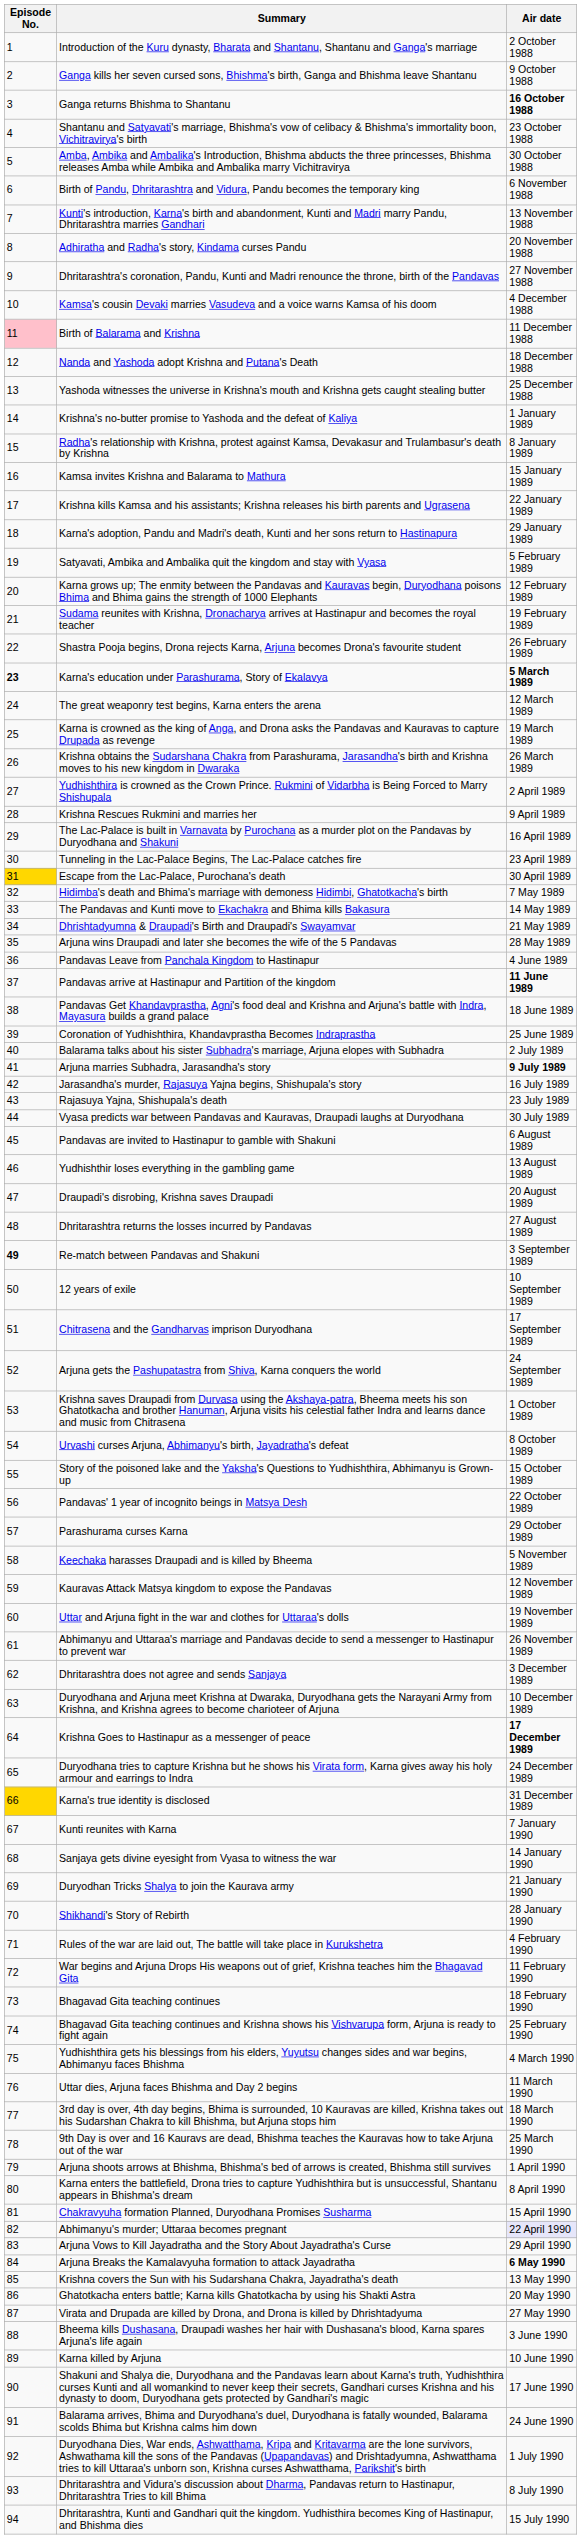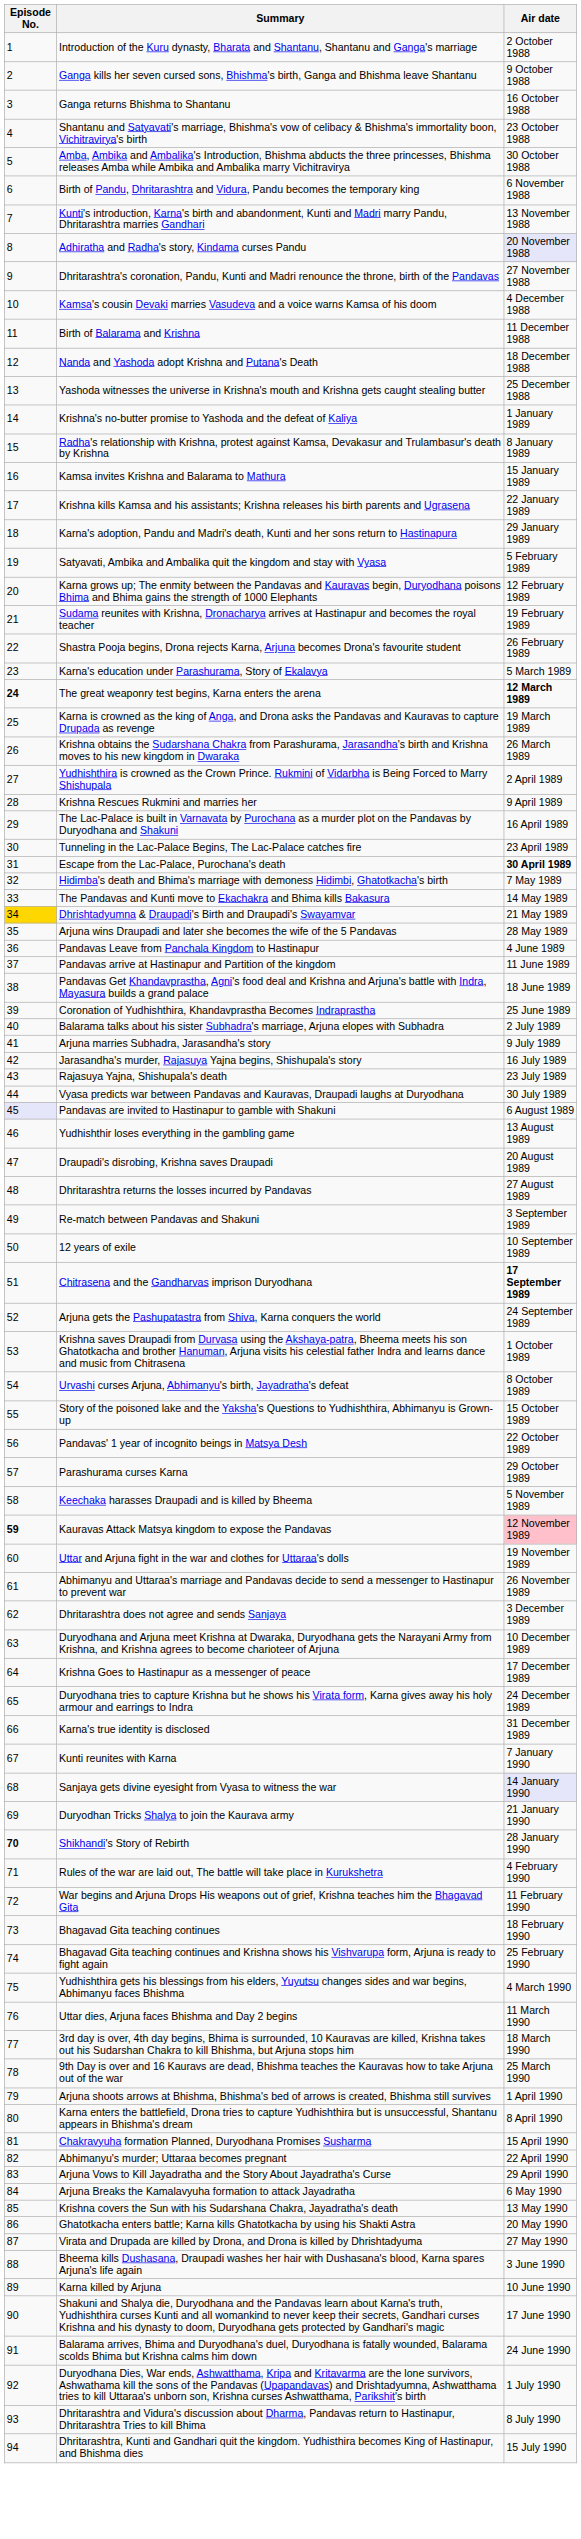(537, 104) bold -> (533, 104) normal
(541, 247) no background -> (538, 247) lavender background
(12, 333) pink background -> (12, 333) no background
(13, 677) bold -> (13, 671) normal
(529, 677) bold -> (539, 671) normal
(13, 705) normal -> (13, 693) bold
(531, 705) normal -> (529, 693) bold
(13, 876) gold background -> (13, 864) no background
(540, 876) normal -> (539, 864) bold
(13, 926) no background -> (13, 914) gold background
(529, 982) bold -> (538, 965) normal
(537, 1067) bold -> (533, 1044) normal
(13, 1140) no background -> (13, 1111) lavender background
(13, 1255) bold -> (13, 1219) normal
(535, 1330) normal -> (534, 1282) bold
(13, 1589) normal -> (13, 1529) bold
(541, 1589) no background -> (538, 1529) pink background
(535, 1738) bold -> (538, 1672) normal
(13, 1801) gold background -> (13, 1730) no background
(535, 1858) no background -> (533, 1787) lavender background
(13, 1915) normal -> (13, 1844) bold
(540, 2229) lavender background -> (537, 2158) no background
(537, 2263) bold -> (534, 2191) normal
